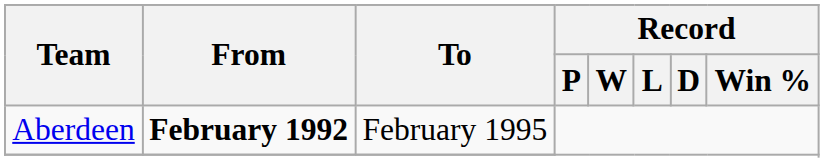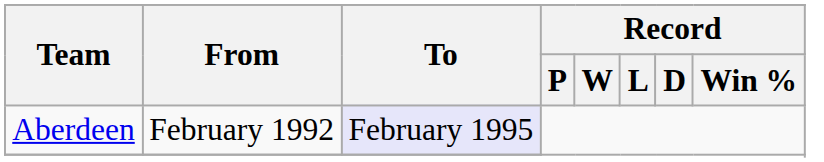(249, 129) bold -> (242, 129) normal
(455, 129) no background -> (441, 129) lavender background
